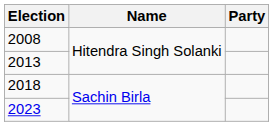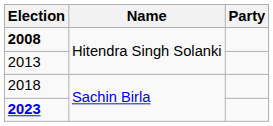(24, 39) normal -> (24, 39) bold
(24, 109) normal -> (24, 109) bold
